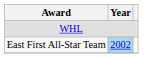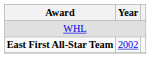(56, 45) normal -> (60, 45) bold
(121, 45) lightblue background -> (128, 45) no background
